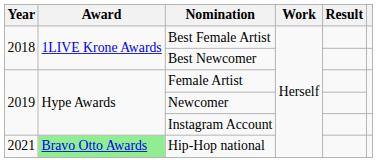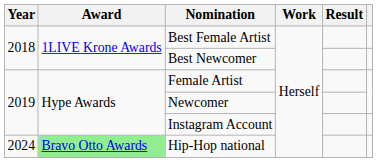(21, 146) 2021 -> (21, 146) 2024
